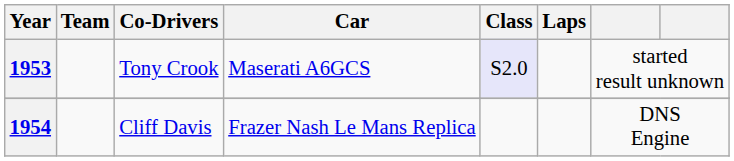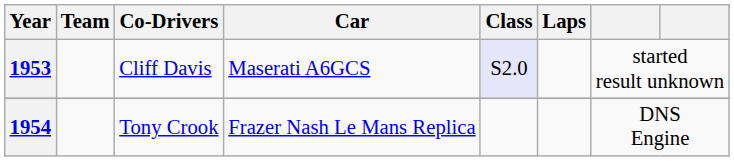(169, 68) Tony Crook -> (165, 68) Cliff Davis
(165, 127) Cliff Davis -> (169, 127) Tony Crook
